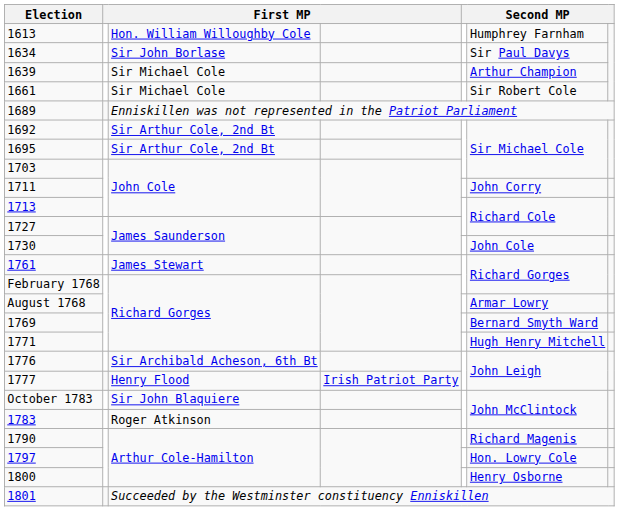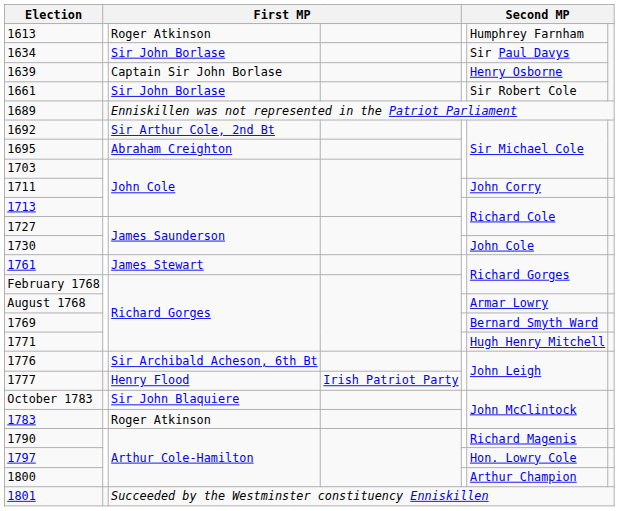(211, 33) Hon. William Willoughby Cole -> (161, 33) Roger Atkinson
(168, 72) Sir Michael Cole -> (197, 72) Captain Sir John Borlase
(523, 72) Arthur Champion -> (516, 72) Henry Osborne
(168, 91) Sir Michael Cole -> (168, 91) Sir John Borlase
(193, 149) Sir Arthur Cole, 2nd Bt -> (172, 149) Abraham Creighton
(516, 477) Henry Osborne -> (523, 477) Arthur Champion
